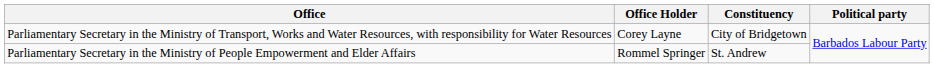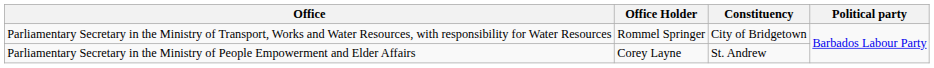(649, 33) Corey Layne -> (661, 33) Rommel Springer
(661, 53) Rommel Springer -> (649, 53) Corey Layne
